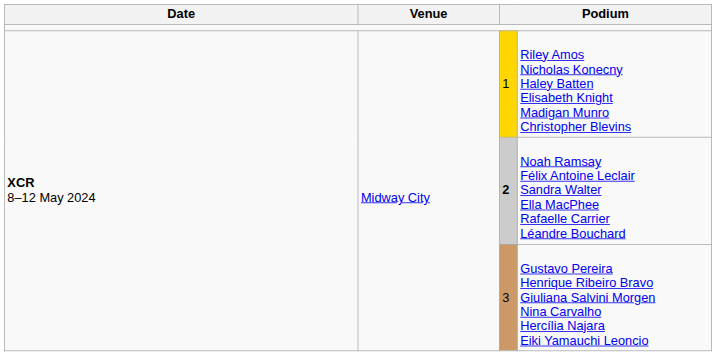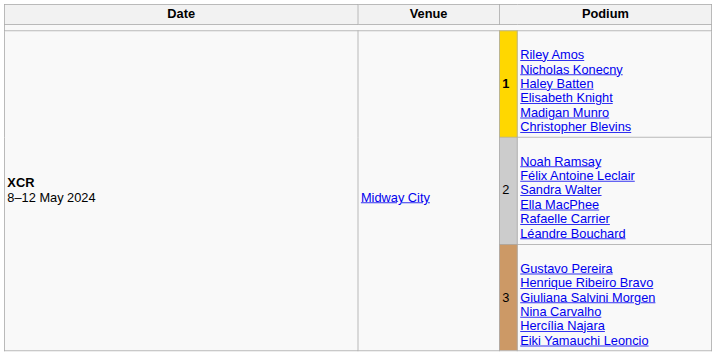(506, 84) normal -> (506, 84) bold
(506, 190) bold -> (506, 190) normal
